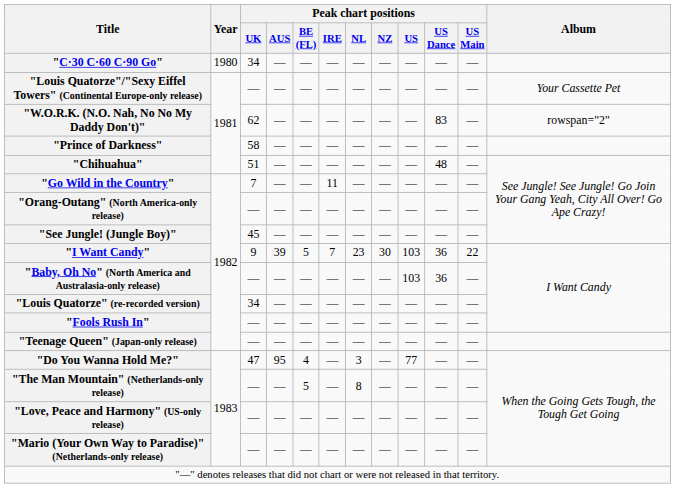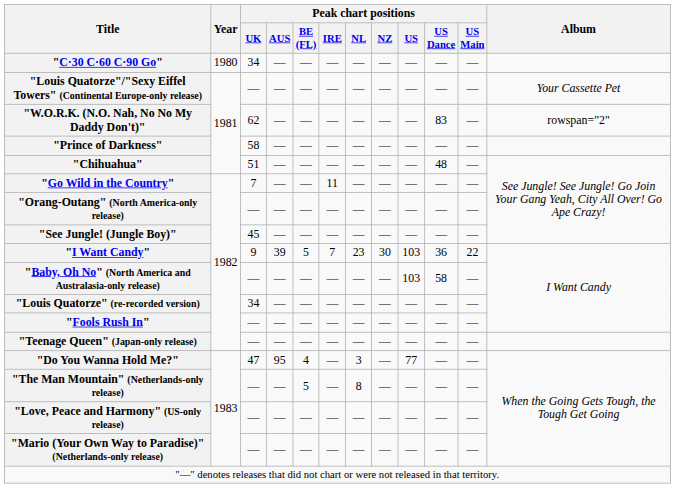(441, 278) 36 -> (441, 278) 58
